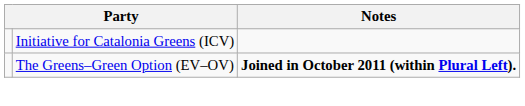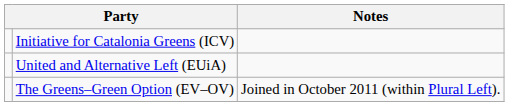+ row: (121, 65)
(379, 65) bold -> (371, 89) normal
